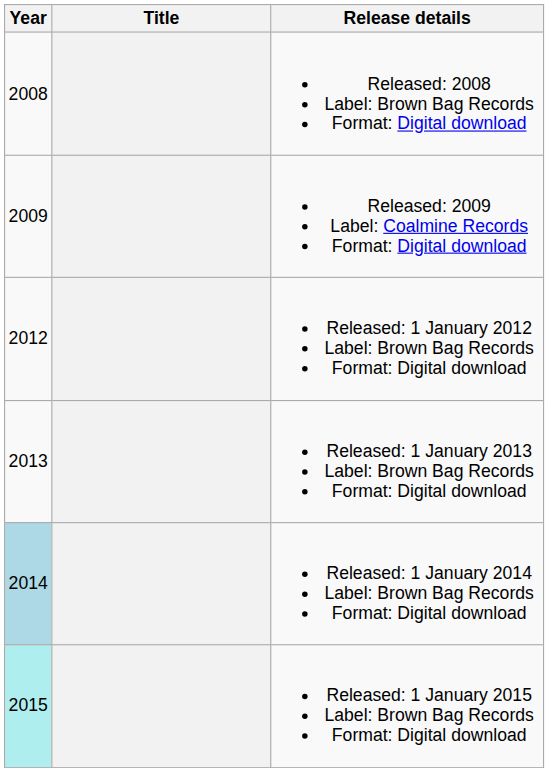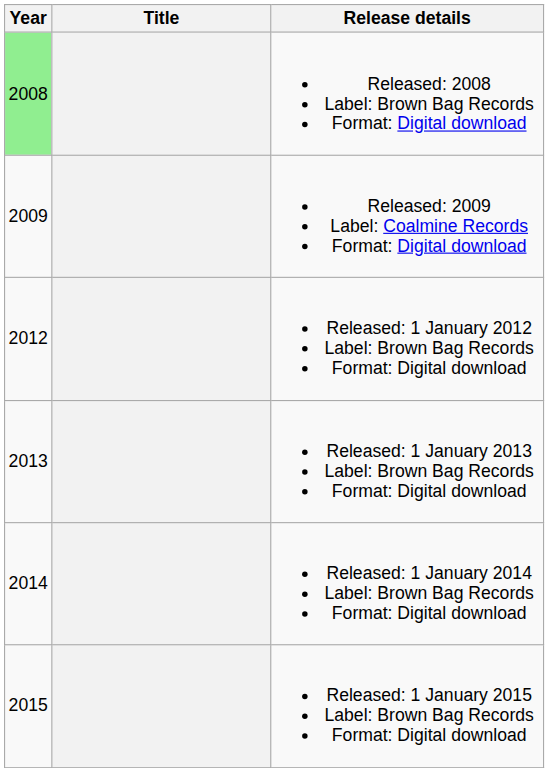(28, 93) no background -> (28, 93) lightgreen background
(28, 583) lightblue background -> (28, 583) no background
(28, 706) paleturquoise background -> (28, 706) no background
